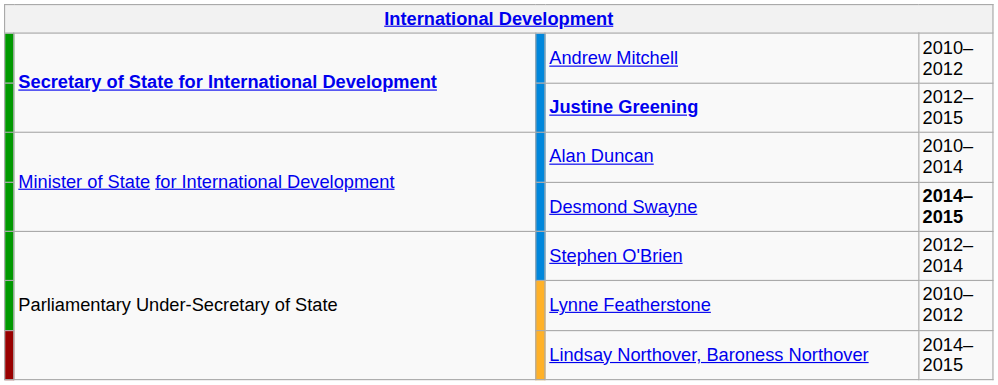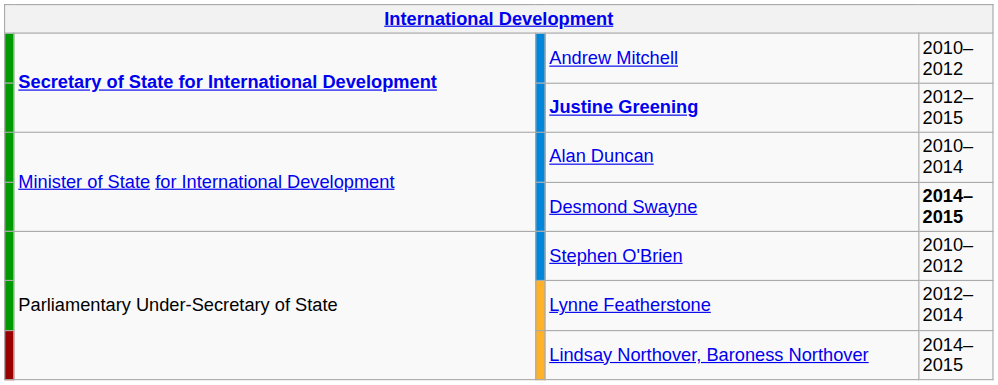(948, 255) 2012–2014 -> (948, 255) 2010–2012
(948, 305) 2010–2012 -> (948, 305) 2012–2014
